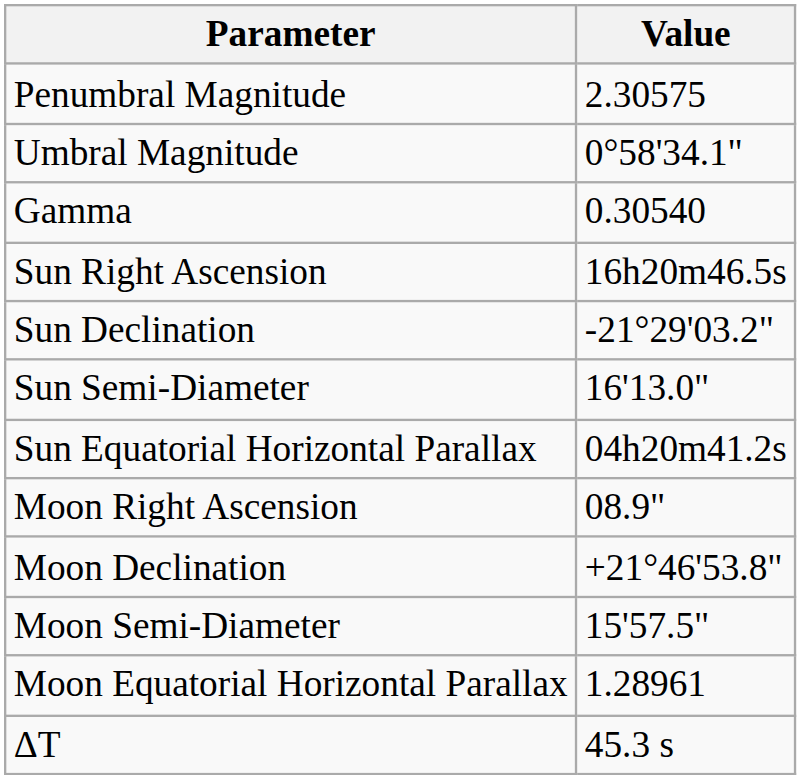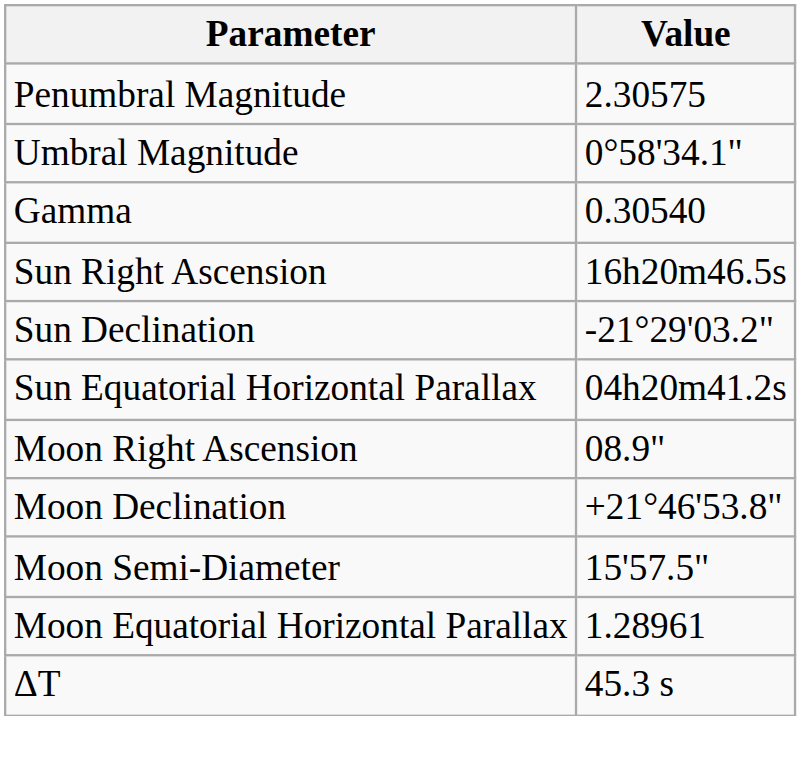- row: (161, 388)
